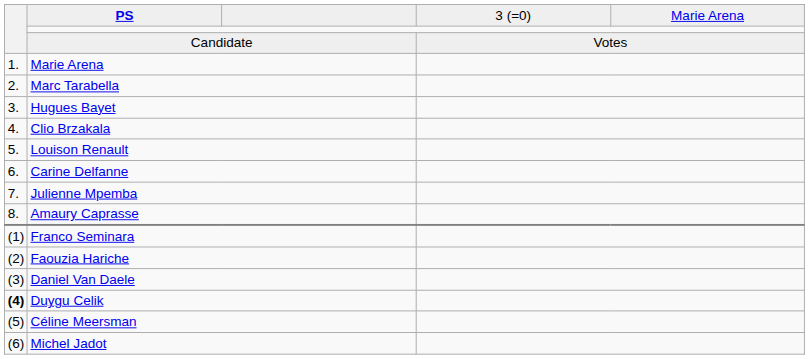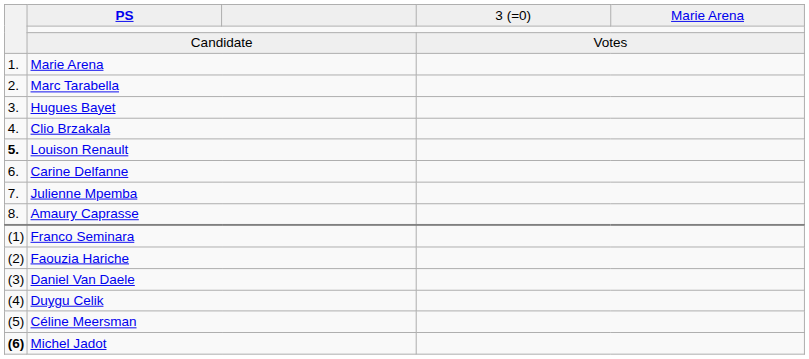(13, 150) normal -> (13, 150) bold
(16, 301) bold -> (16, 301) normal
(16, 344) normal -> (16, 344) bold
